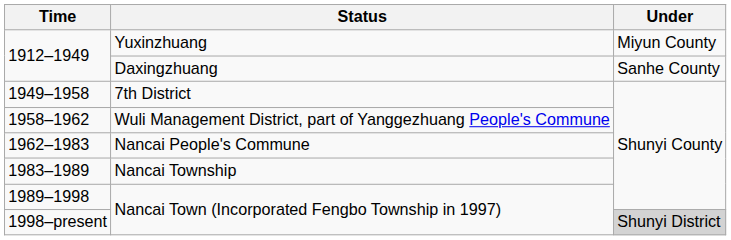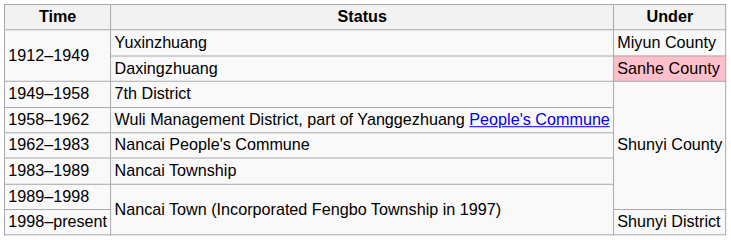(669, 68) no background -> (669, 68) pink background
(669, 222) lightgrey background -> (669, 222) no background
